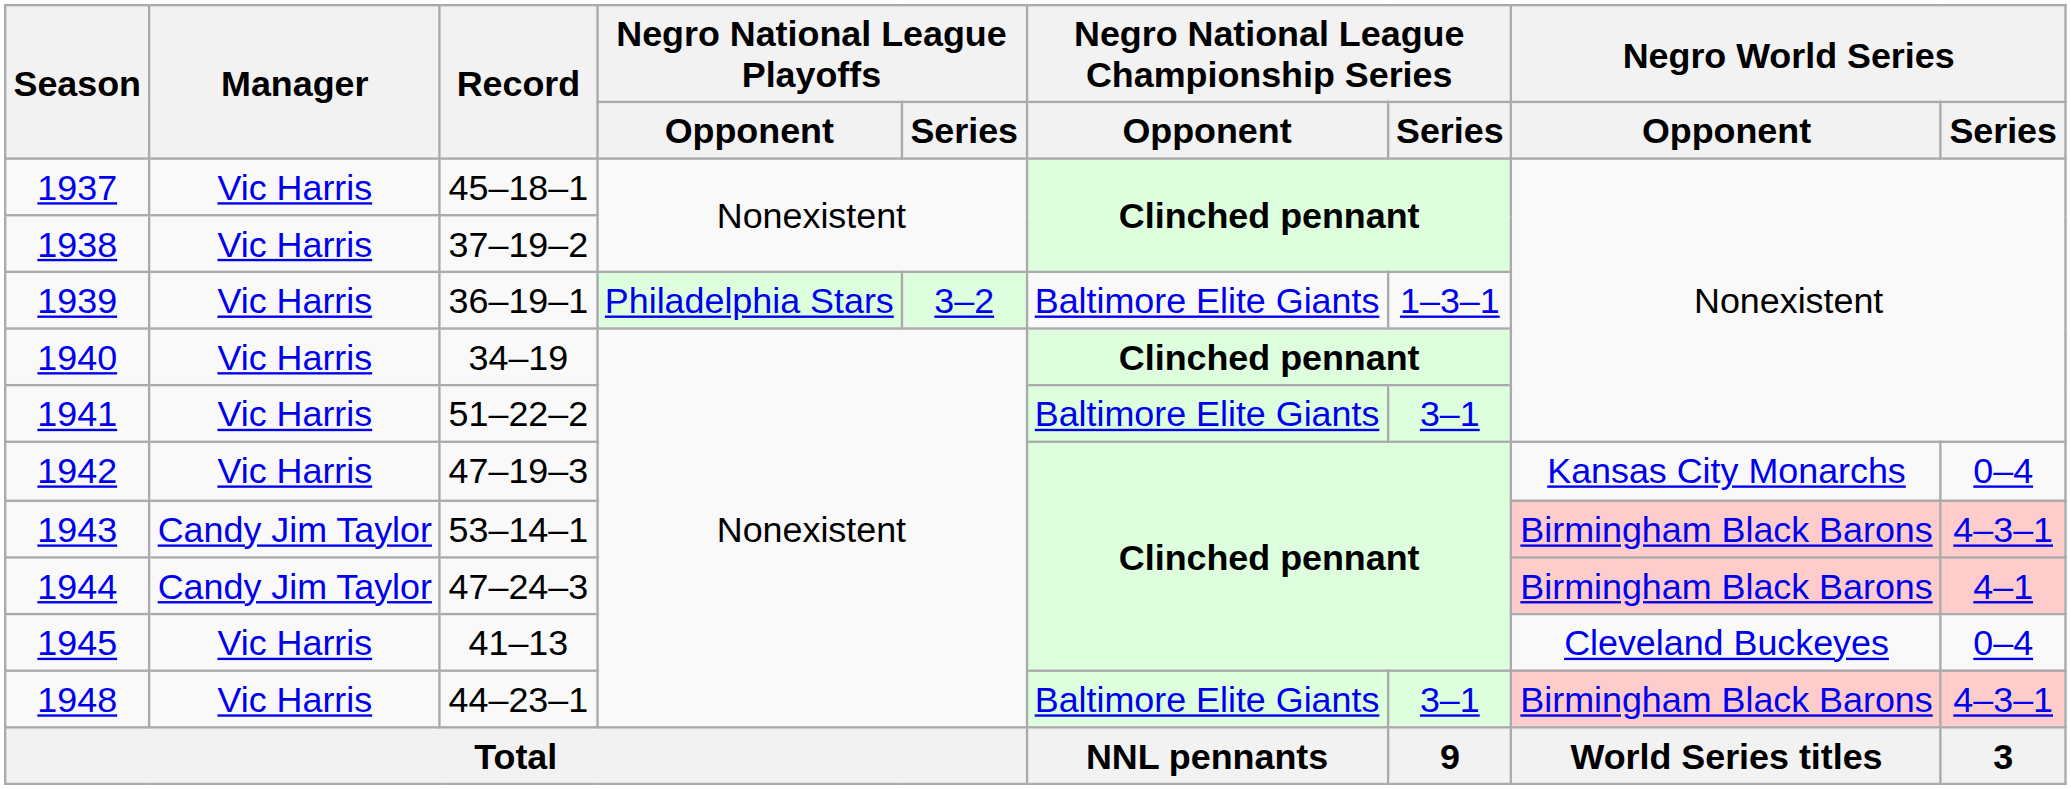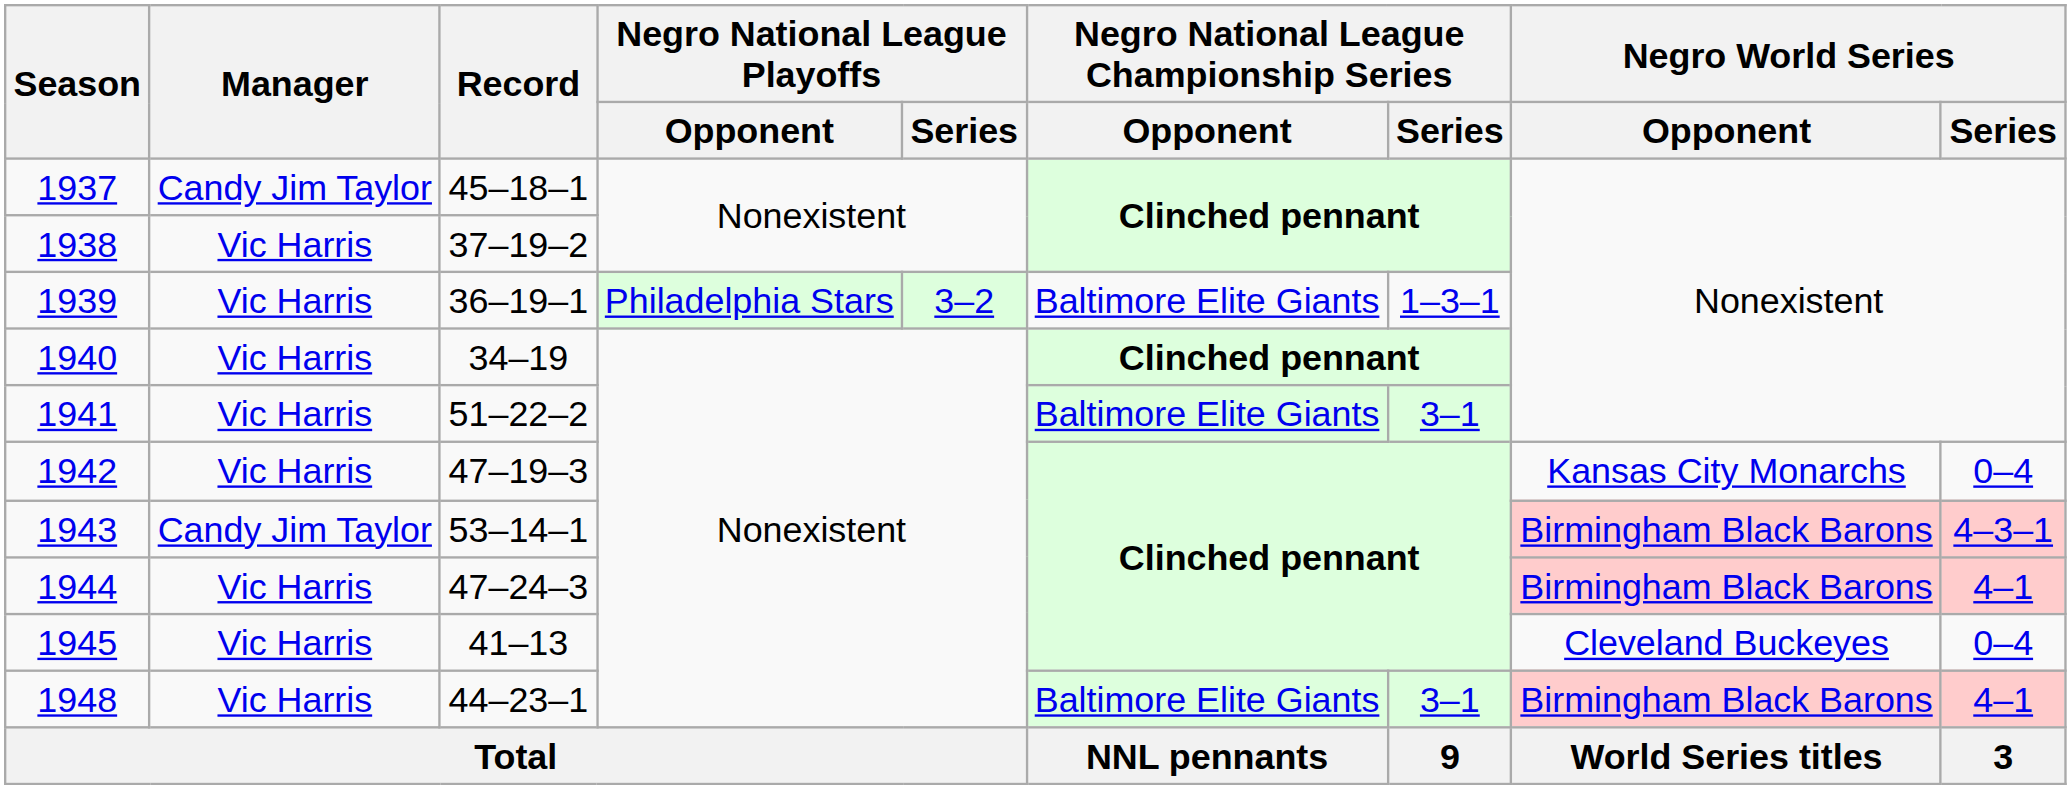(295, 187) Vic Harris -> (295, 187) Candy Jim Taylor
(295, 585) Candy Jim Taylor -> (295, 585) Vic Harris
(2003, 699) 4–3–1 -> (2003, 699) 4–1
